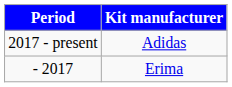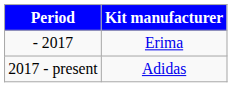rows swapped: (53, 69) <-> (53, 43)
